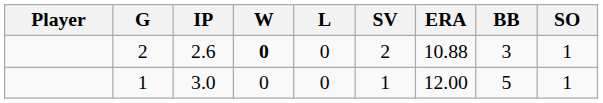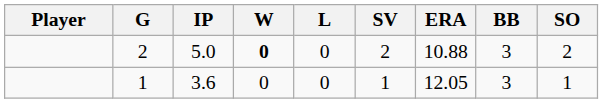(203, 51) 2.6 -> (203, 51) 5.0
(567, 51) 1 -> (567, 51) 2
(203, 82) 3.0 -> (203, 82) 3.6
(446, 82) 12.00 -> (446, 82) 12.05
(506, 82) 5 -> (506, 82) 3
